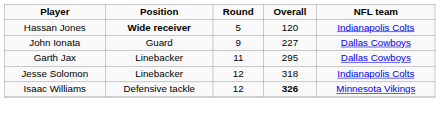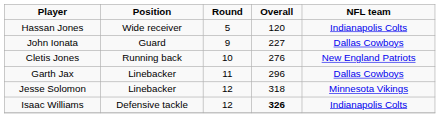(159, 27) bold -> (152, 27) normal
+ row: (52, 58)
(290, 58) 295 -> (277, 74) 296
(376, 74) Indianapolis Colts -> (369, 89) Minnesota Vikings
(376, 89) Minnesota Vikings -> (369, 105) Indianapolis Colts
